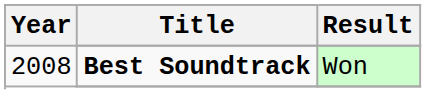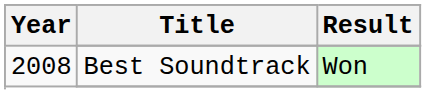(197, 67) bold -> (197, 67) normal
